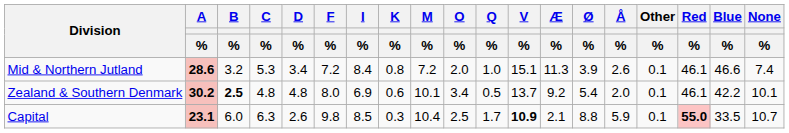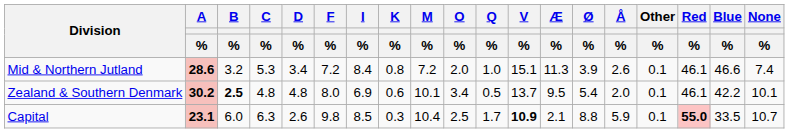(556, 93) 9.2 -> (556, 93) 9.5
